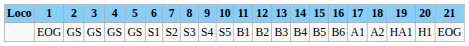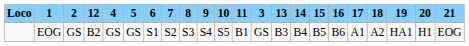columns swapped: (94, 13) <-> (262, 13)
